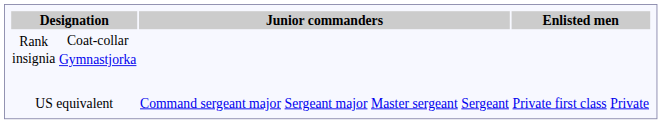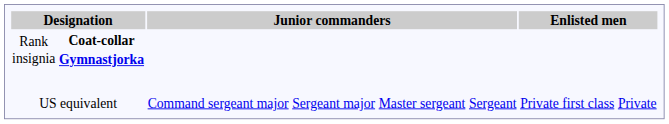(98, 40) normal -> (102, 40) bold
(98, 59) normal -> (102, 59) bold
